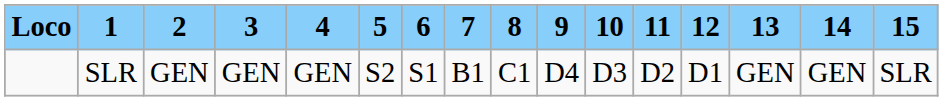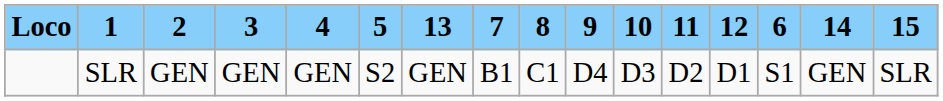columns swapped: (423, 27) <-> (765, 27)
